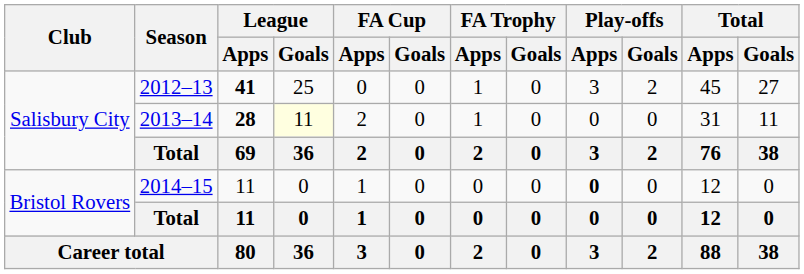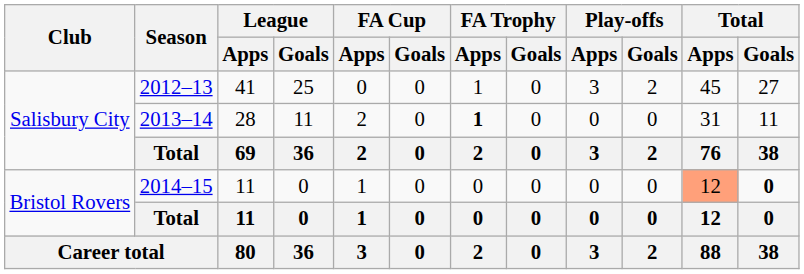(245, 86) bold -> (245, 86) normal
(245, 119) bold -> (245, 119) normal
(303, 119) lightyellow background -> (303, 119) no background
(478, 119) normal -> (478, 119) bold
(594, 185) bold -> (594, 185) normal
(710, 185) no background -> (710, 185) lightsalmon background
(769, 185) normal -> (769, 185) bold
